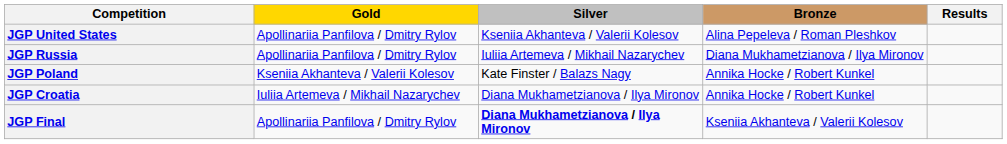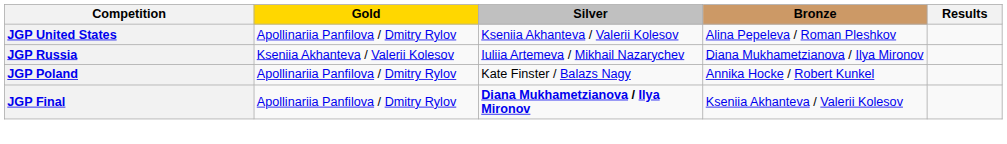(357, 54) Apollinariia Panfilova / Dmitry Rylov -> (355, 54) Kseniia Akhanteva / Valerii Kolesov
(355, 74) Kseniia Akhanteva / Valerii Kolesov -> (357, 74) Apollinariia Panfilova / Dmitry Rylov
- row: (43, 94)
